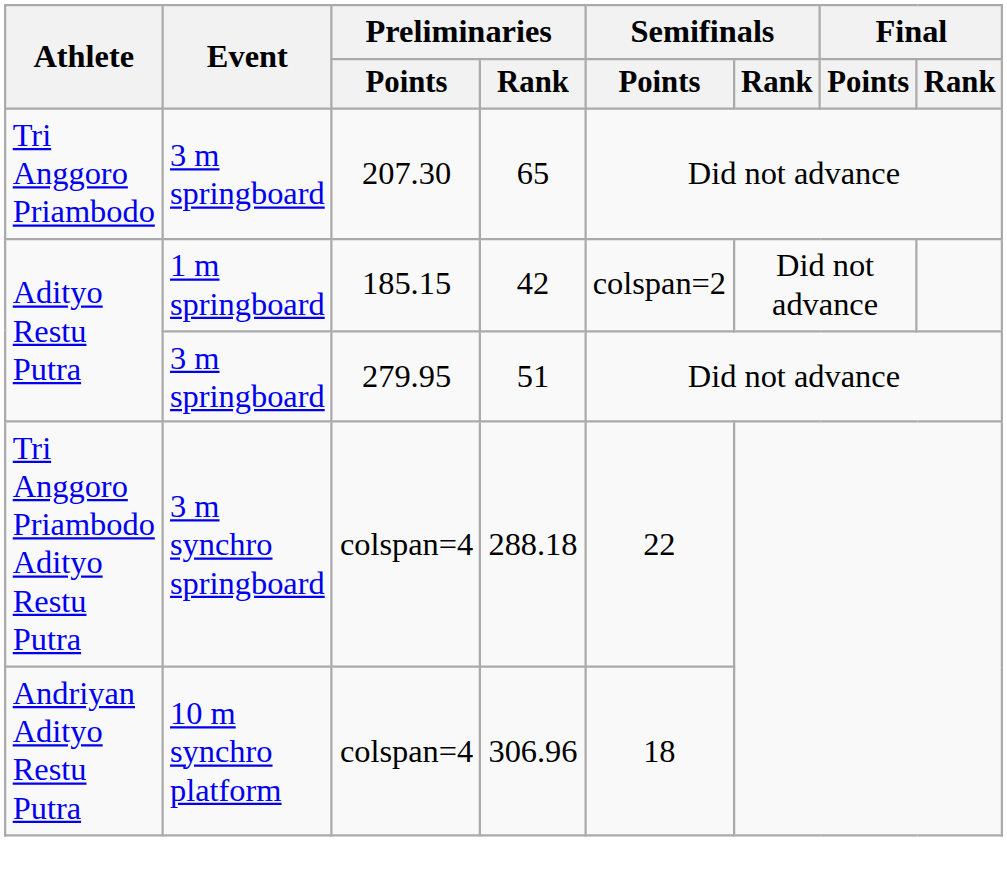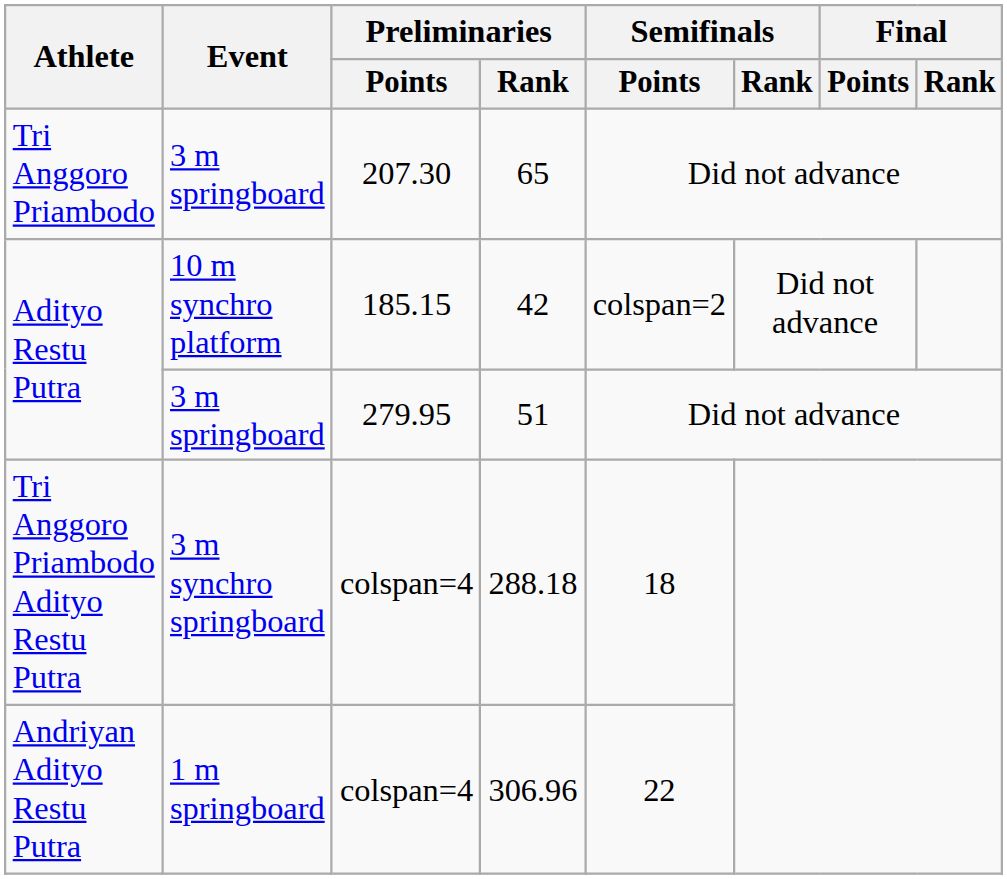(247, 284) 1 m springboard -> (226, 303) 10 m synchro platform
(659, 544) 22 -> (659, 582) 18
(226, 750) 10 m synchro platform -> (247, 789) 1 m springboard
(659, 750) 18 -> (659, 789) 22
